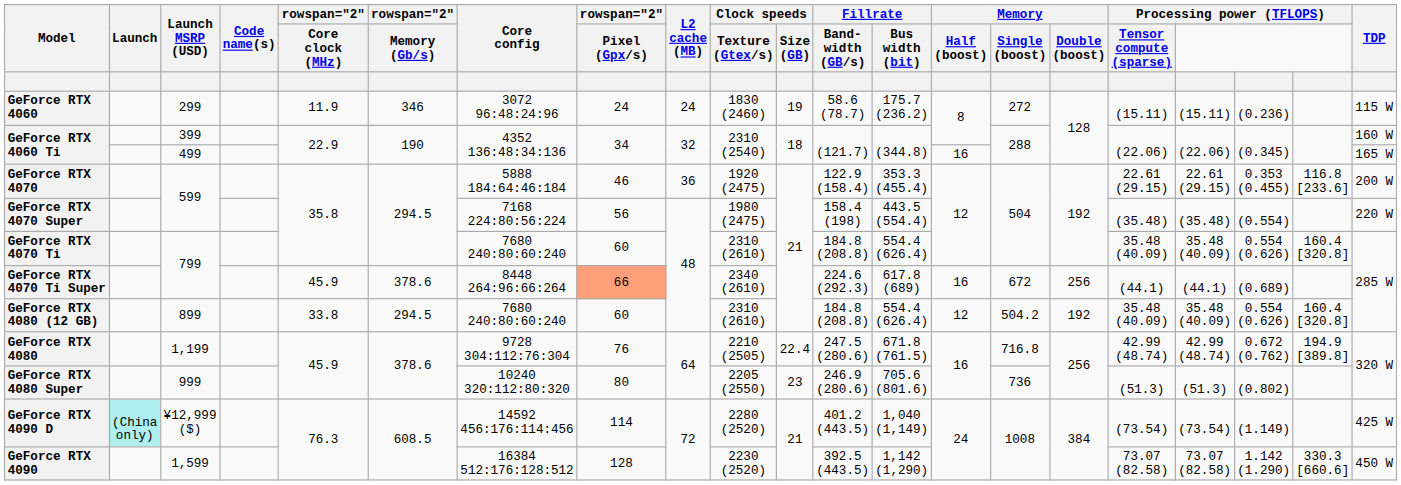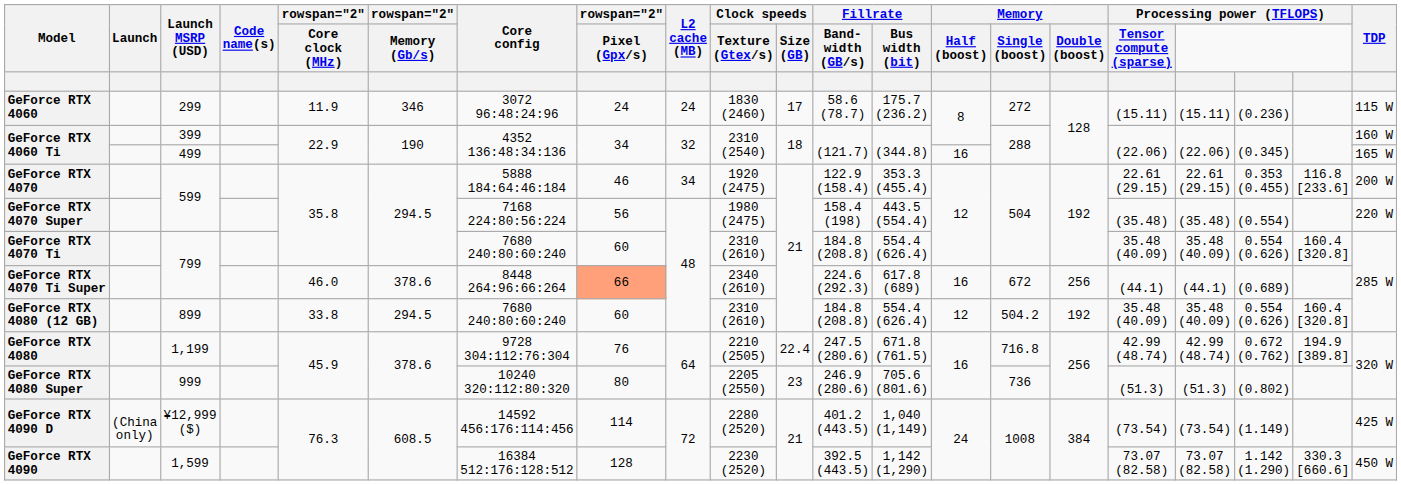(795, 108) 19 -> (795, 108) 17
(688, 181) 36 -> (688, 181) 34
(323, 282) 45.9 -> (323, 282) 46.0
(135, 430) paleturquoise background -> (135, 430) no background
